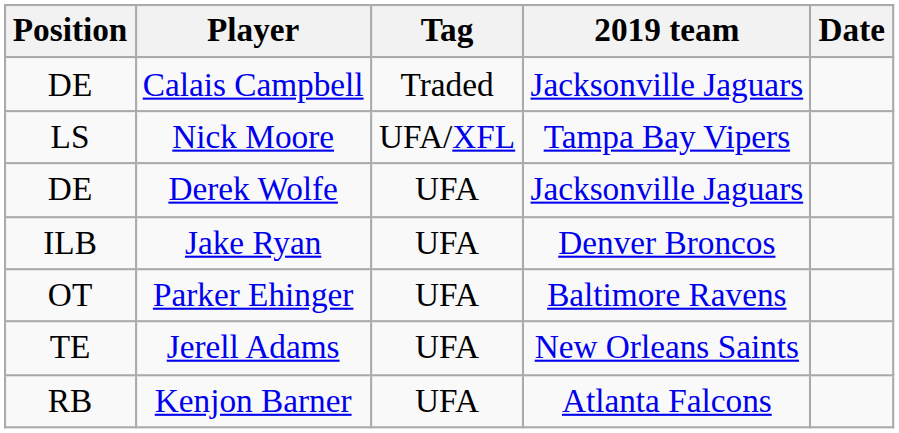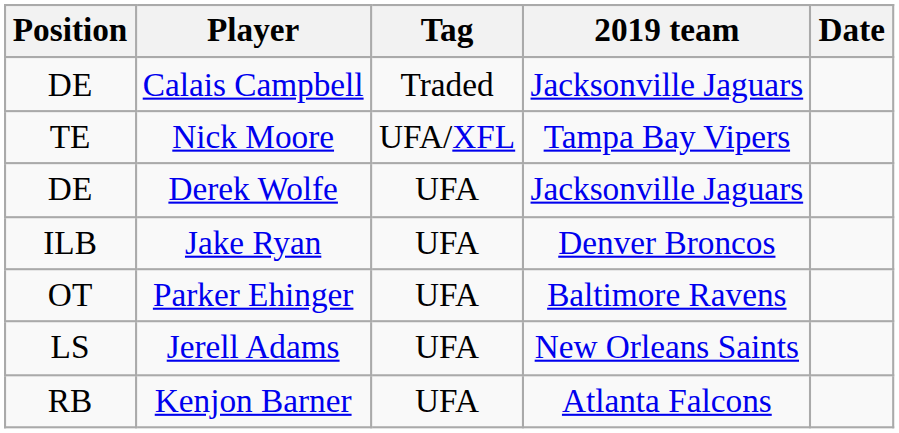(70, 136) LS -> (70, 136) TE
(70, 347) TE -> (70, 347) LS
